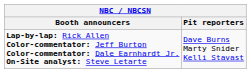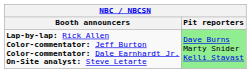(214, 49) no background -> (214, 49) lightgreen background
